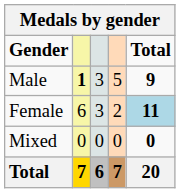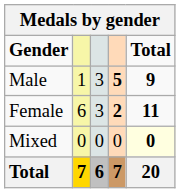(82, 80) bold -> (82, 80) normal
(117, 80) normal -> (117, 80) bold
(117, 111) normal -> (117, 111) bold
(151, 111) lightblue background -> (151, 111) no background
(151, 141) no background -> (151, 141) lightyellow background
